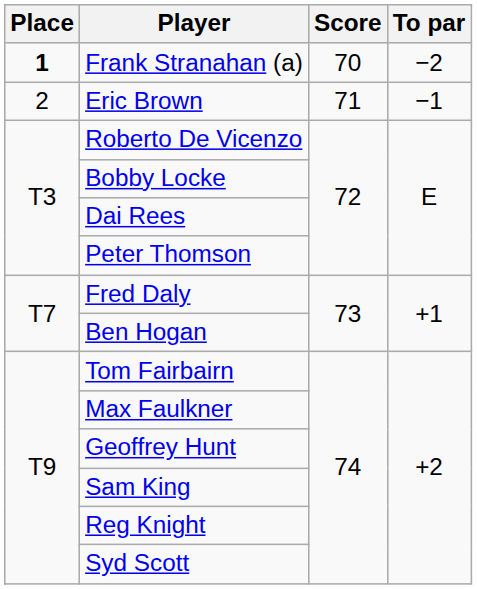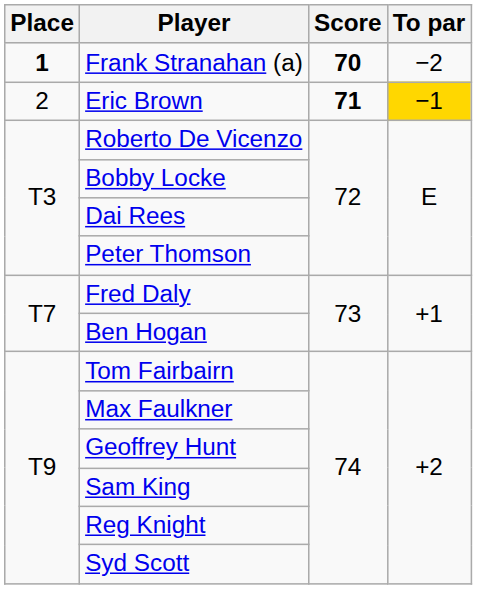(348, 62) normal -> (348, 62) bold
(348, 100) normal -> (348, 100) bold
(429, 100) no background -> (429, 100) gold background
